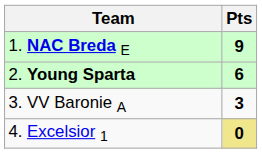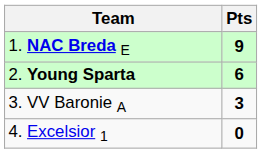(239, 133) khaki background -> (239, 133) no background
